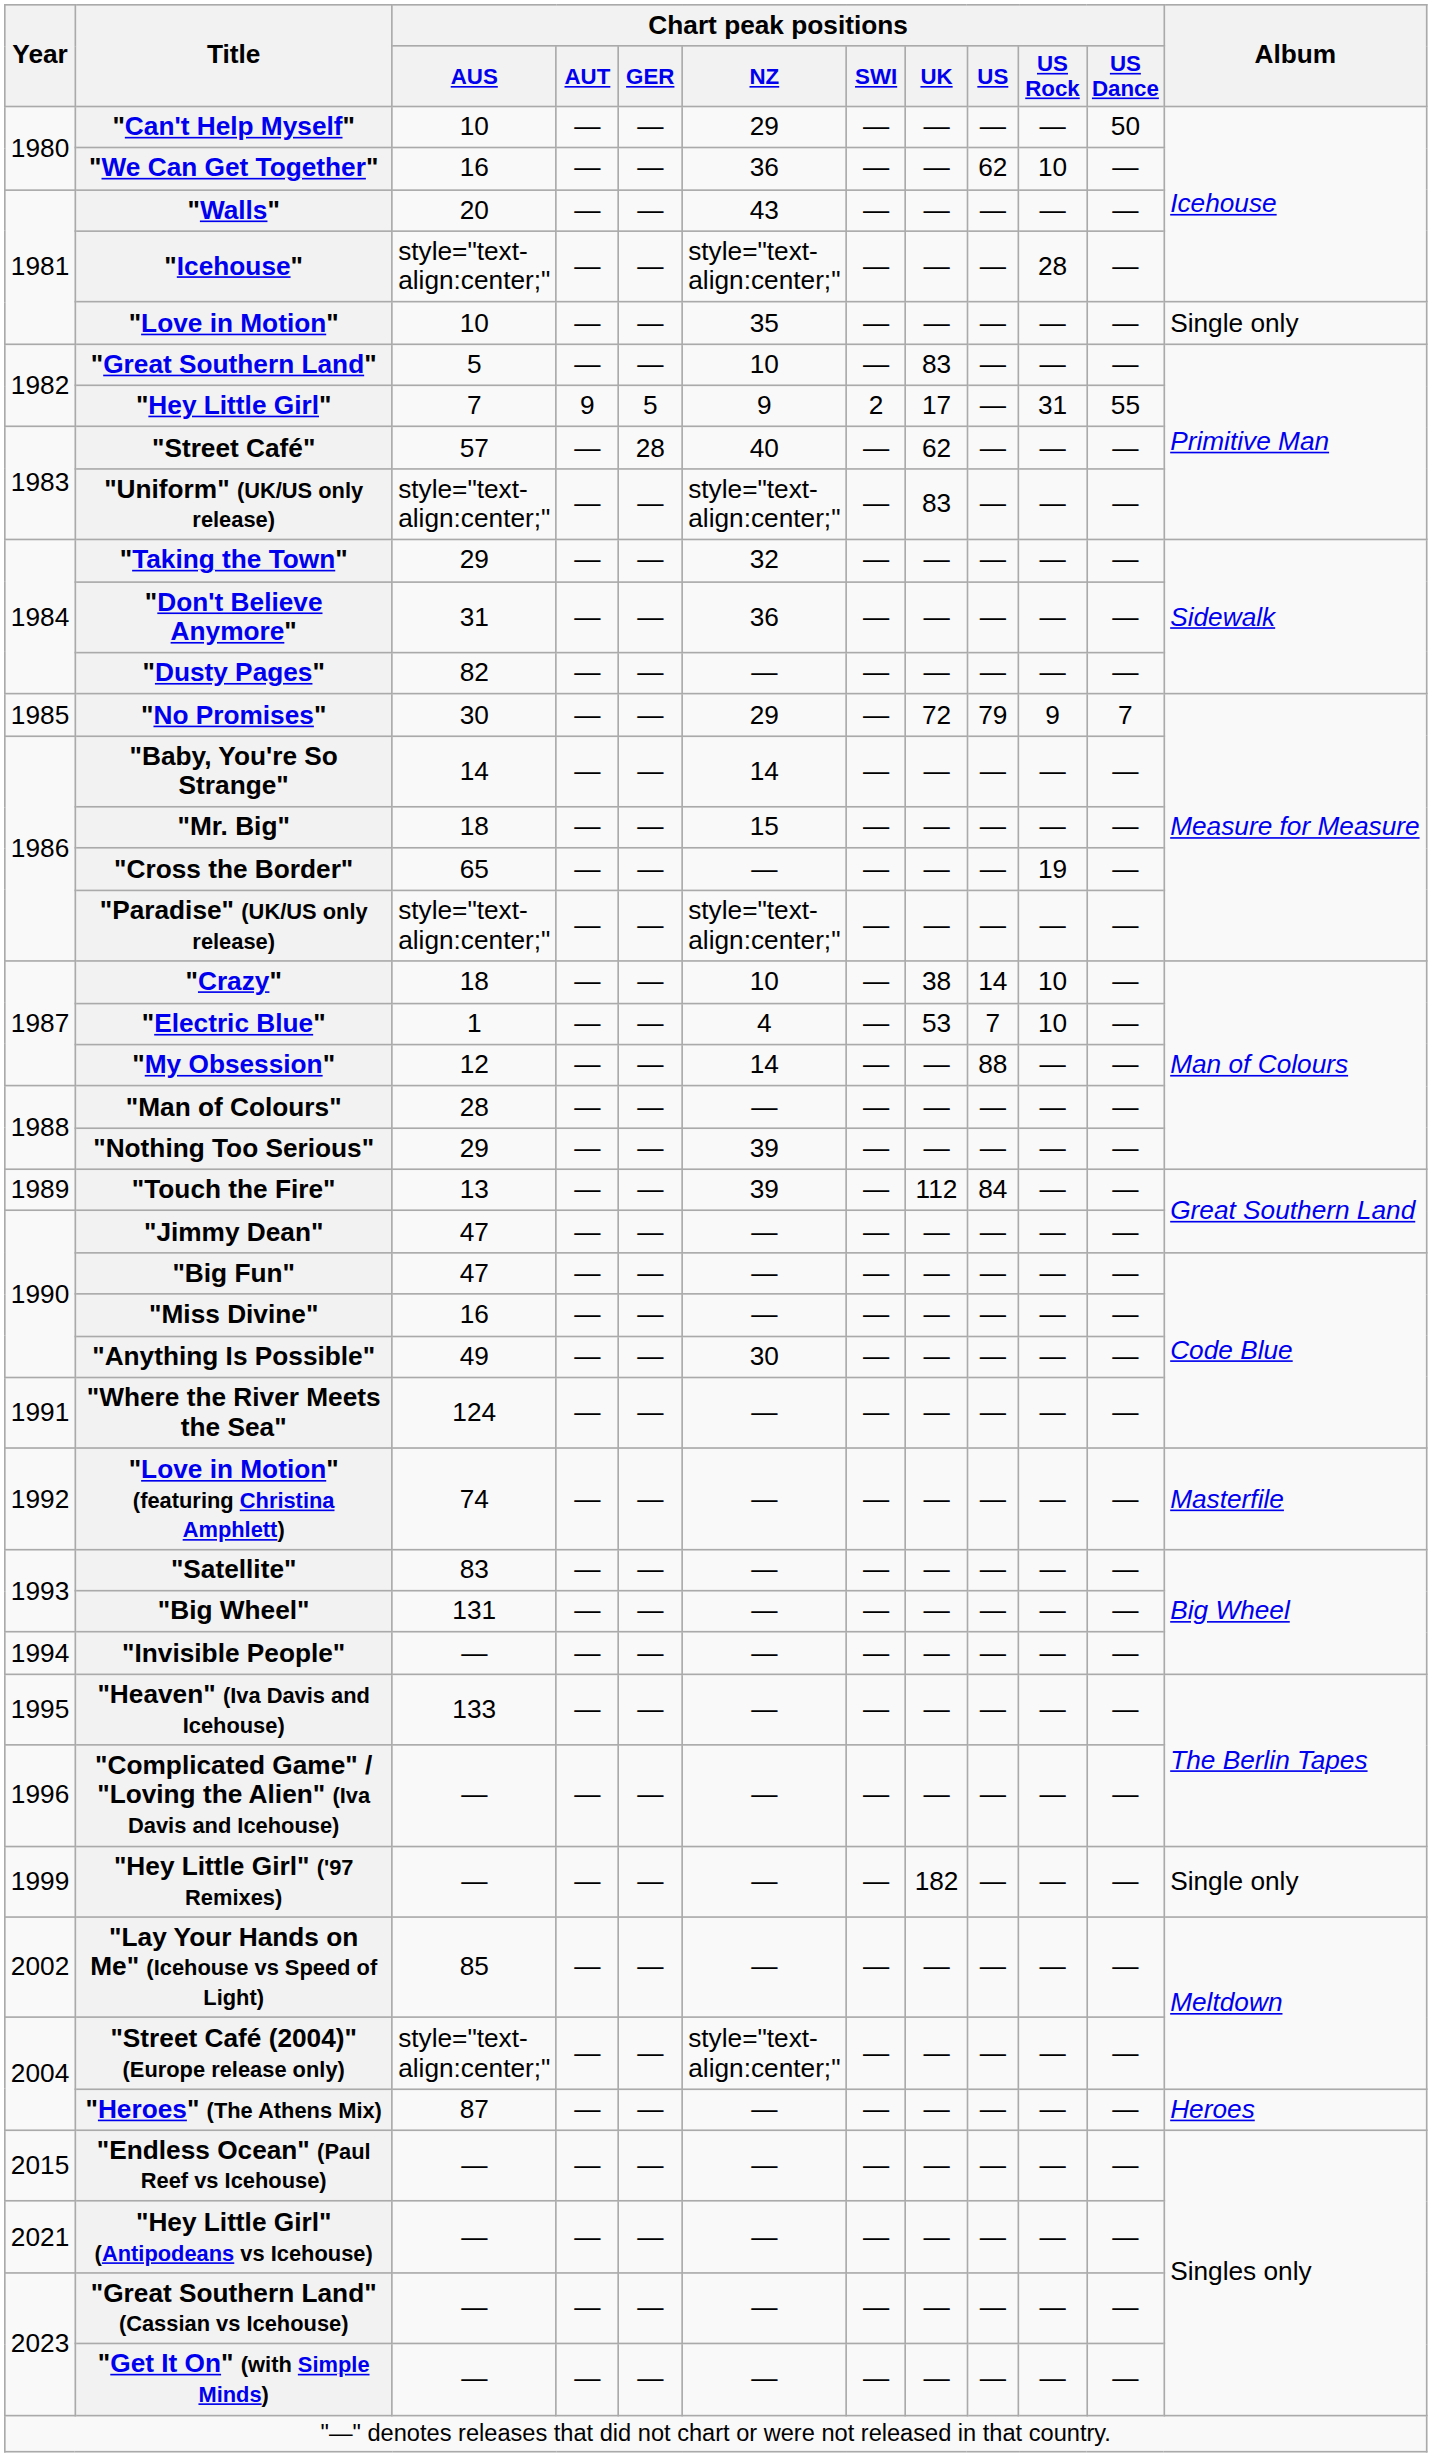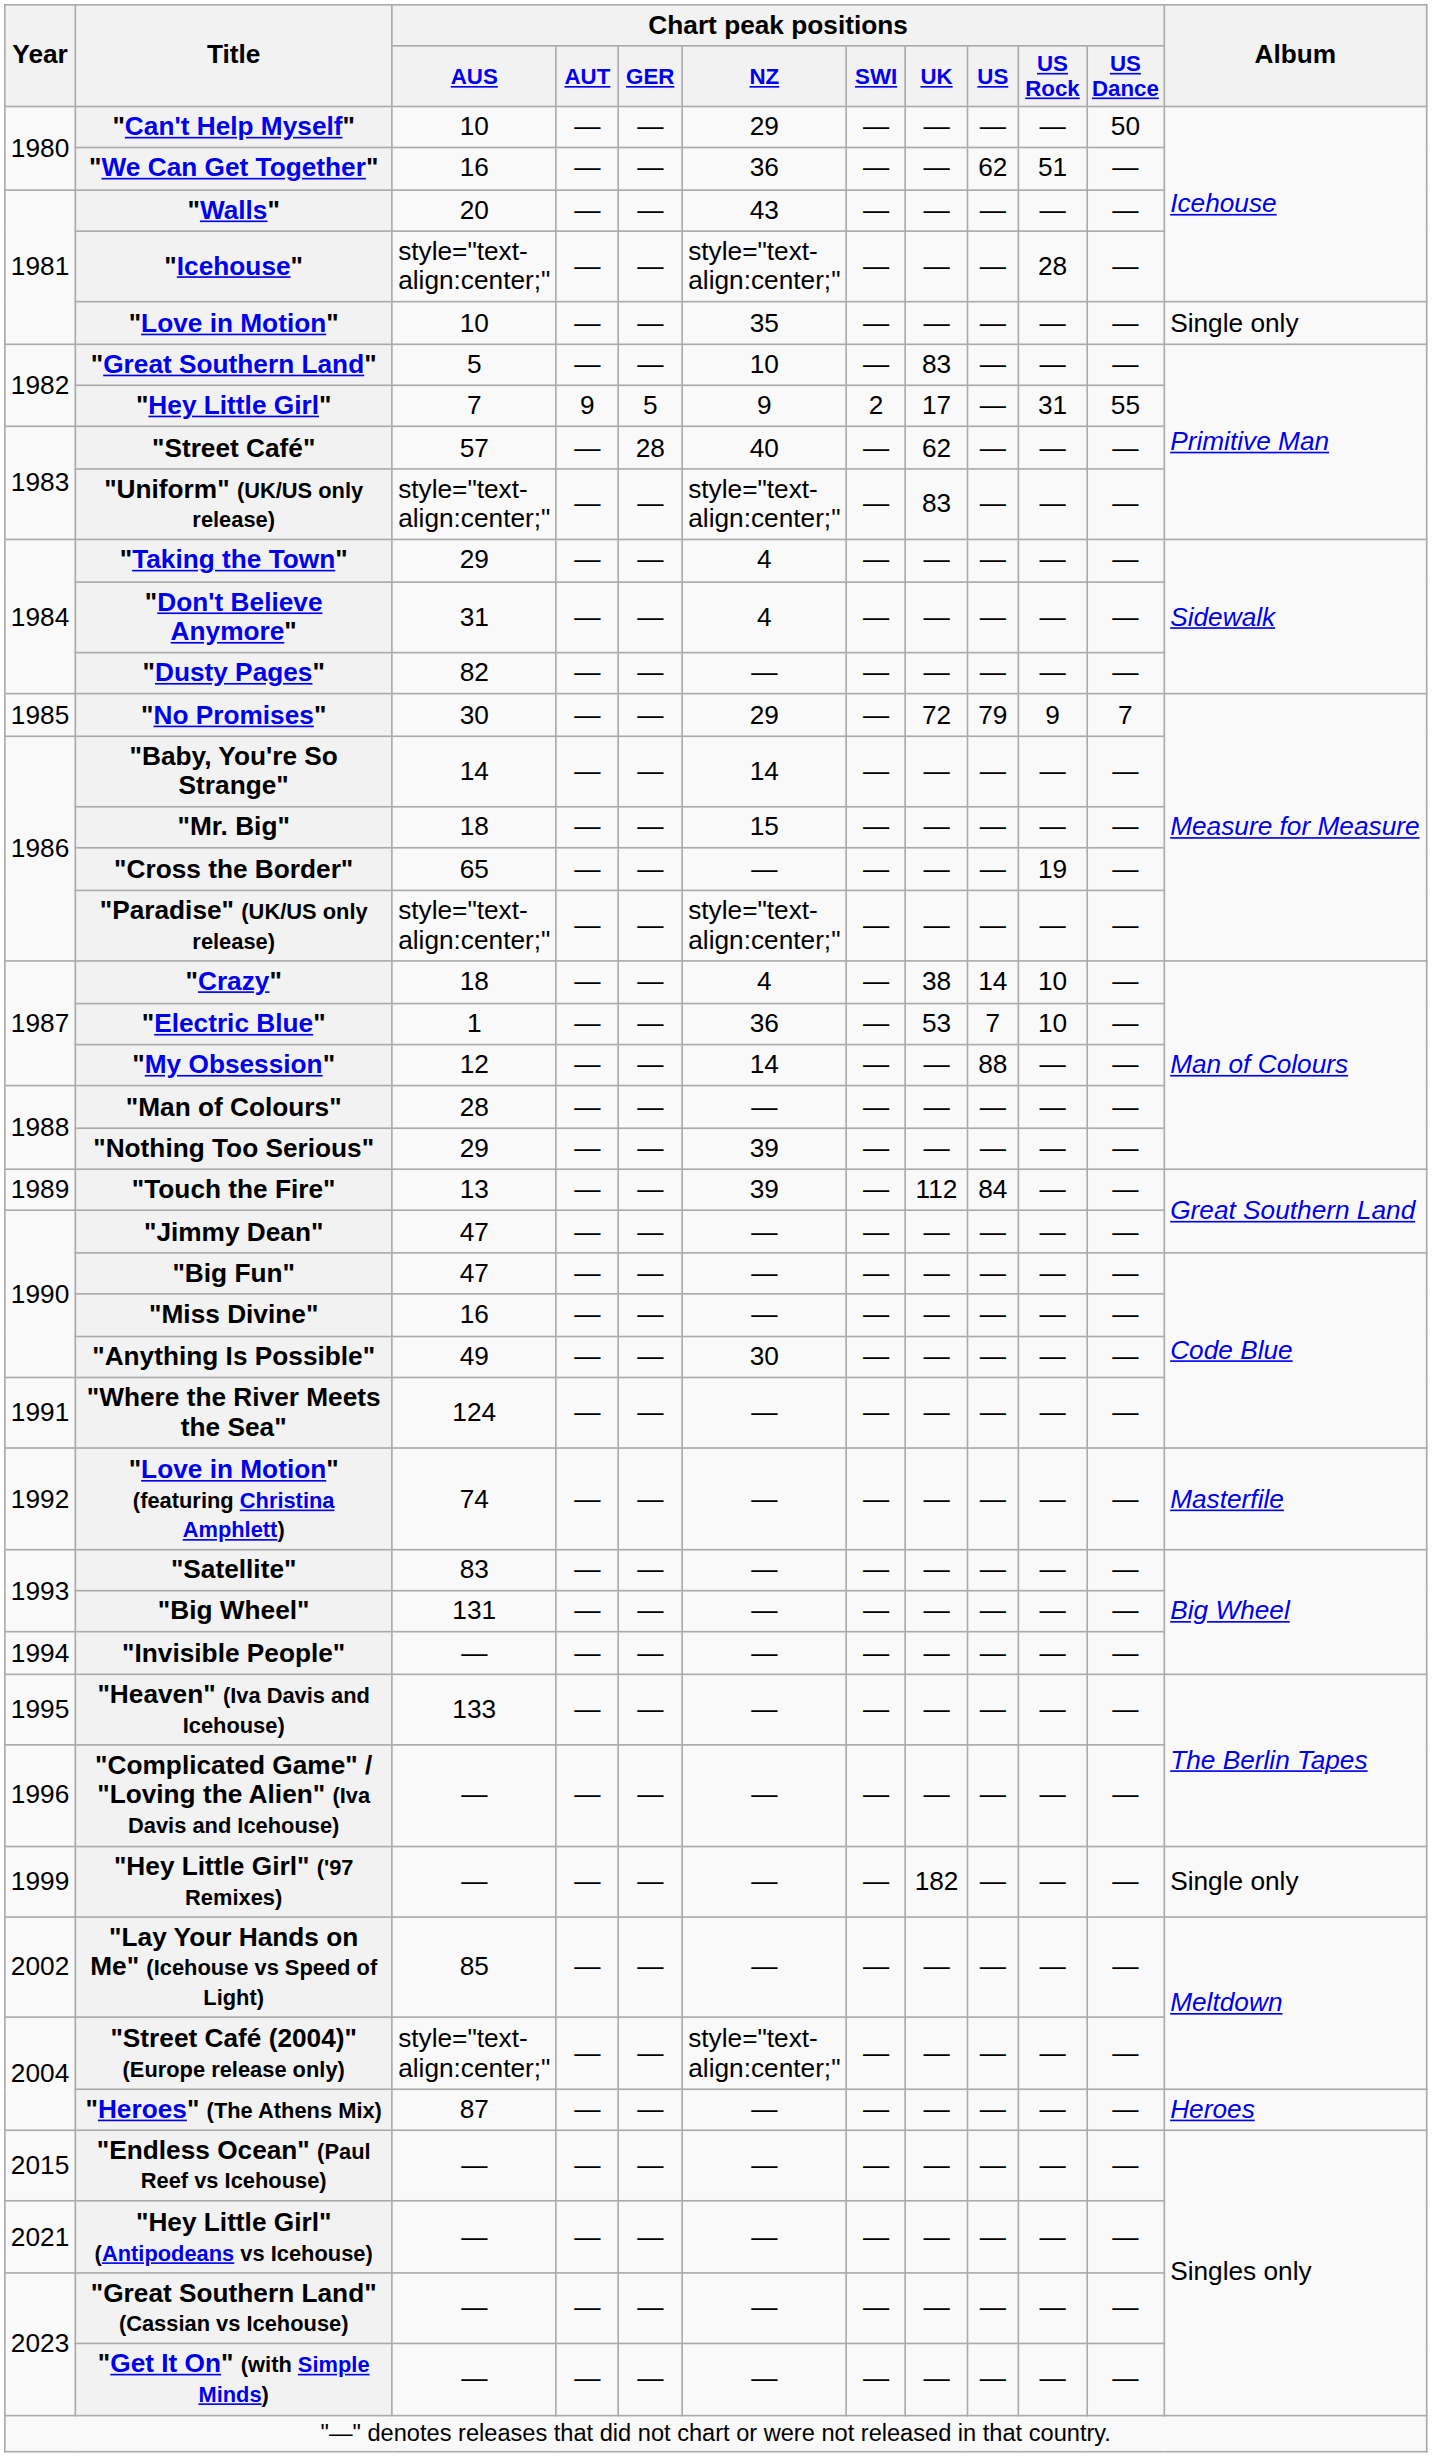(1052, 168) 10 -> (1052, 168) 51
(764, 560) 32 -> (764, 560) 4
(764, 616) 36 -> (764, 616) 4
(764, 981) 10 -> (764, 981) 4
(764, 1023) 4 -> (764, 1023) 36
